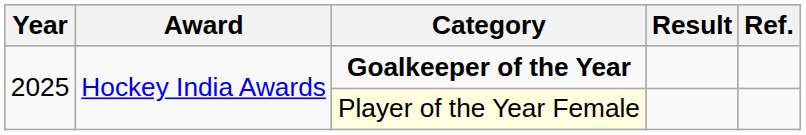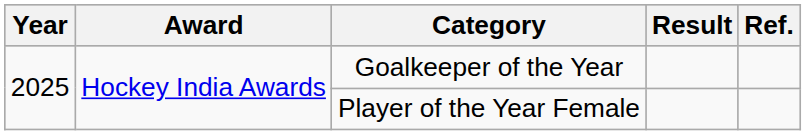(489, 66) bold -> (489, 66) normal
(489, 108) lightyellow background -> (489, 108) no background
